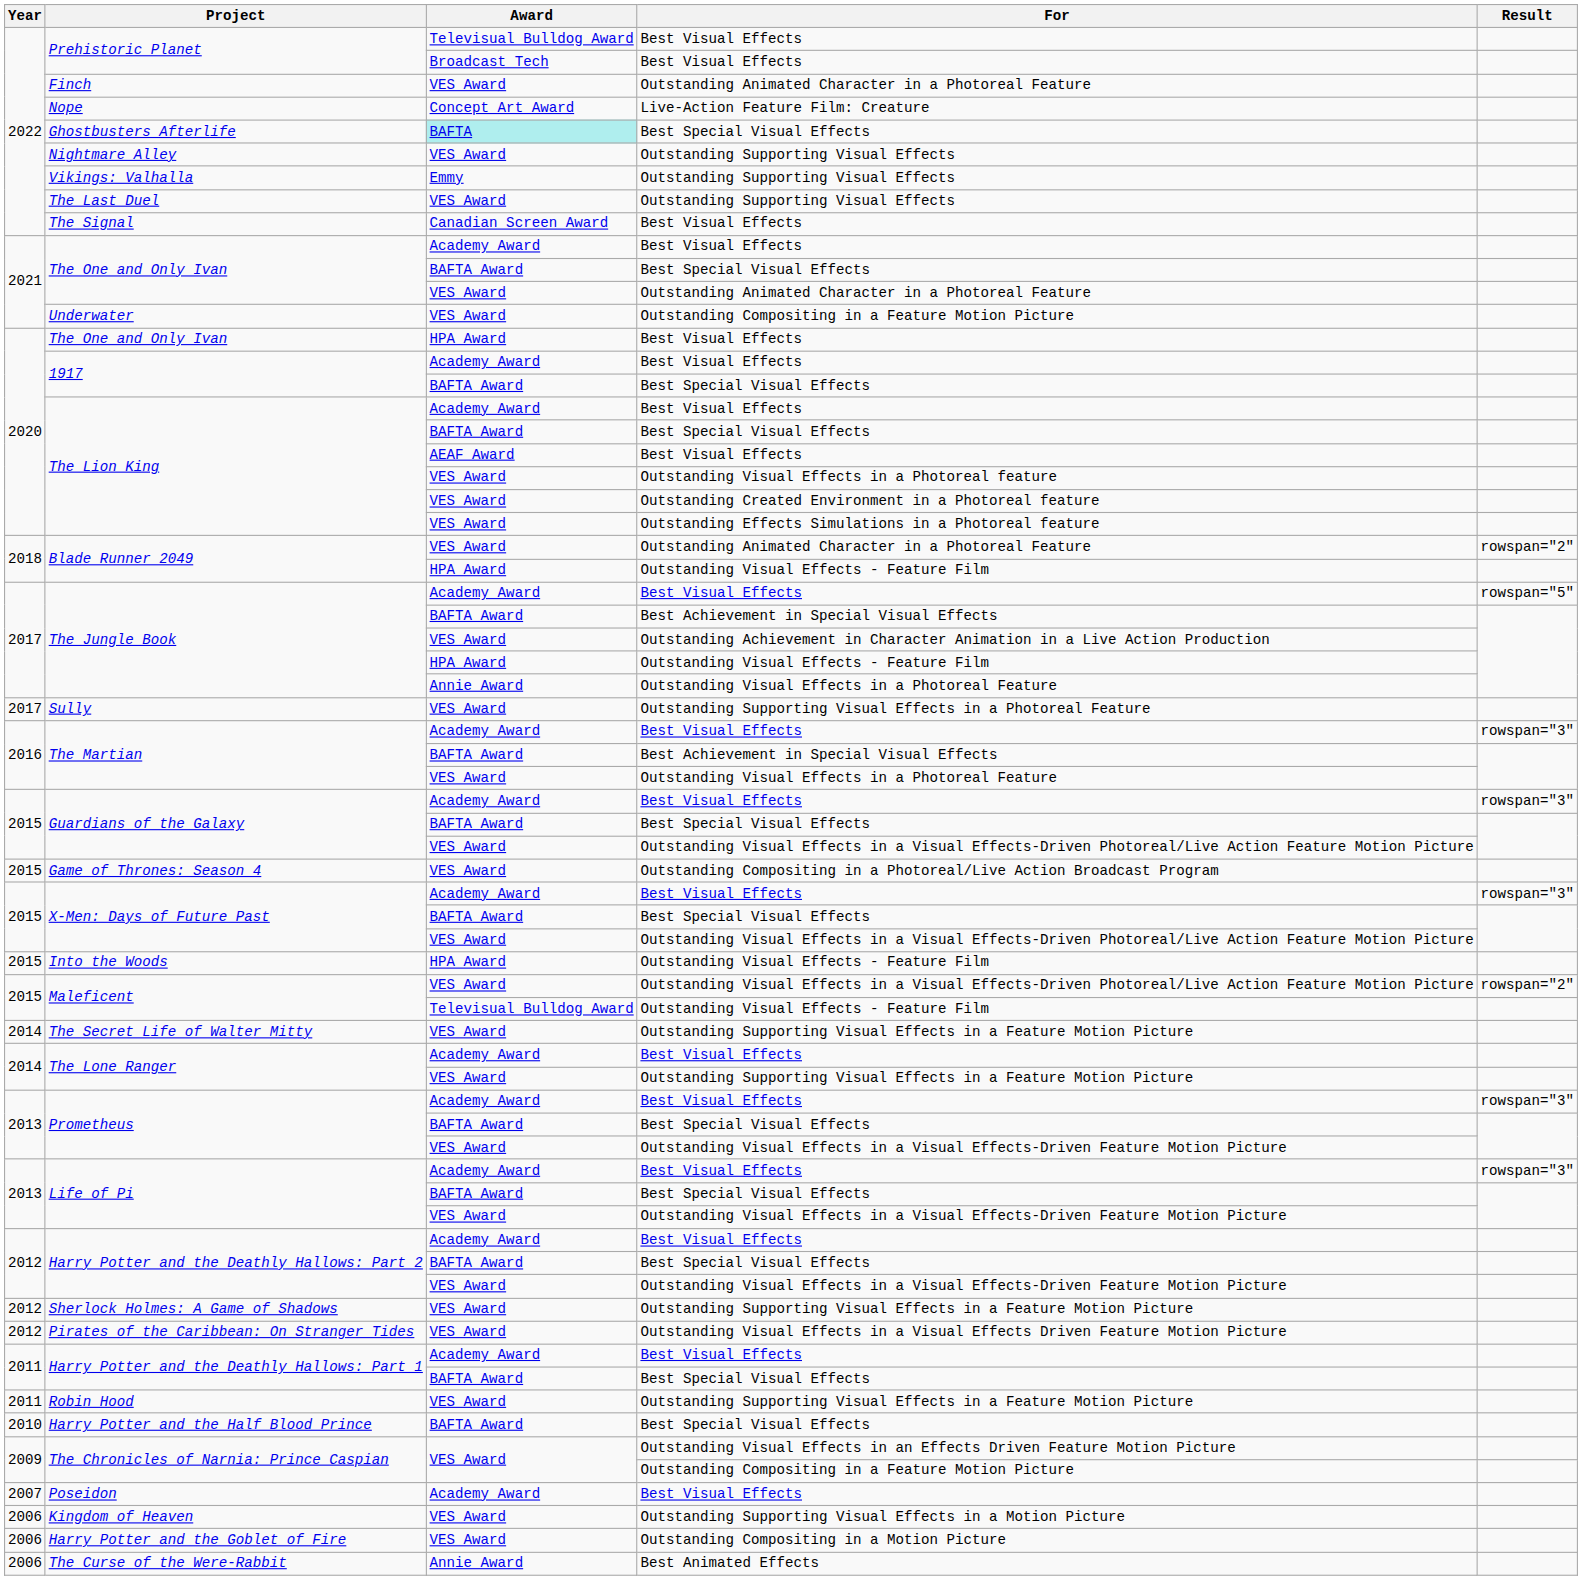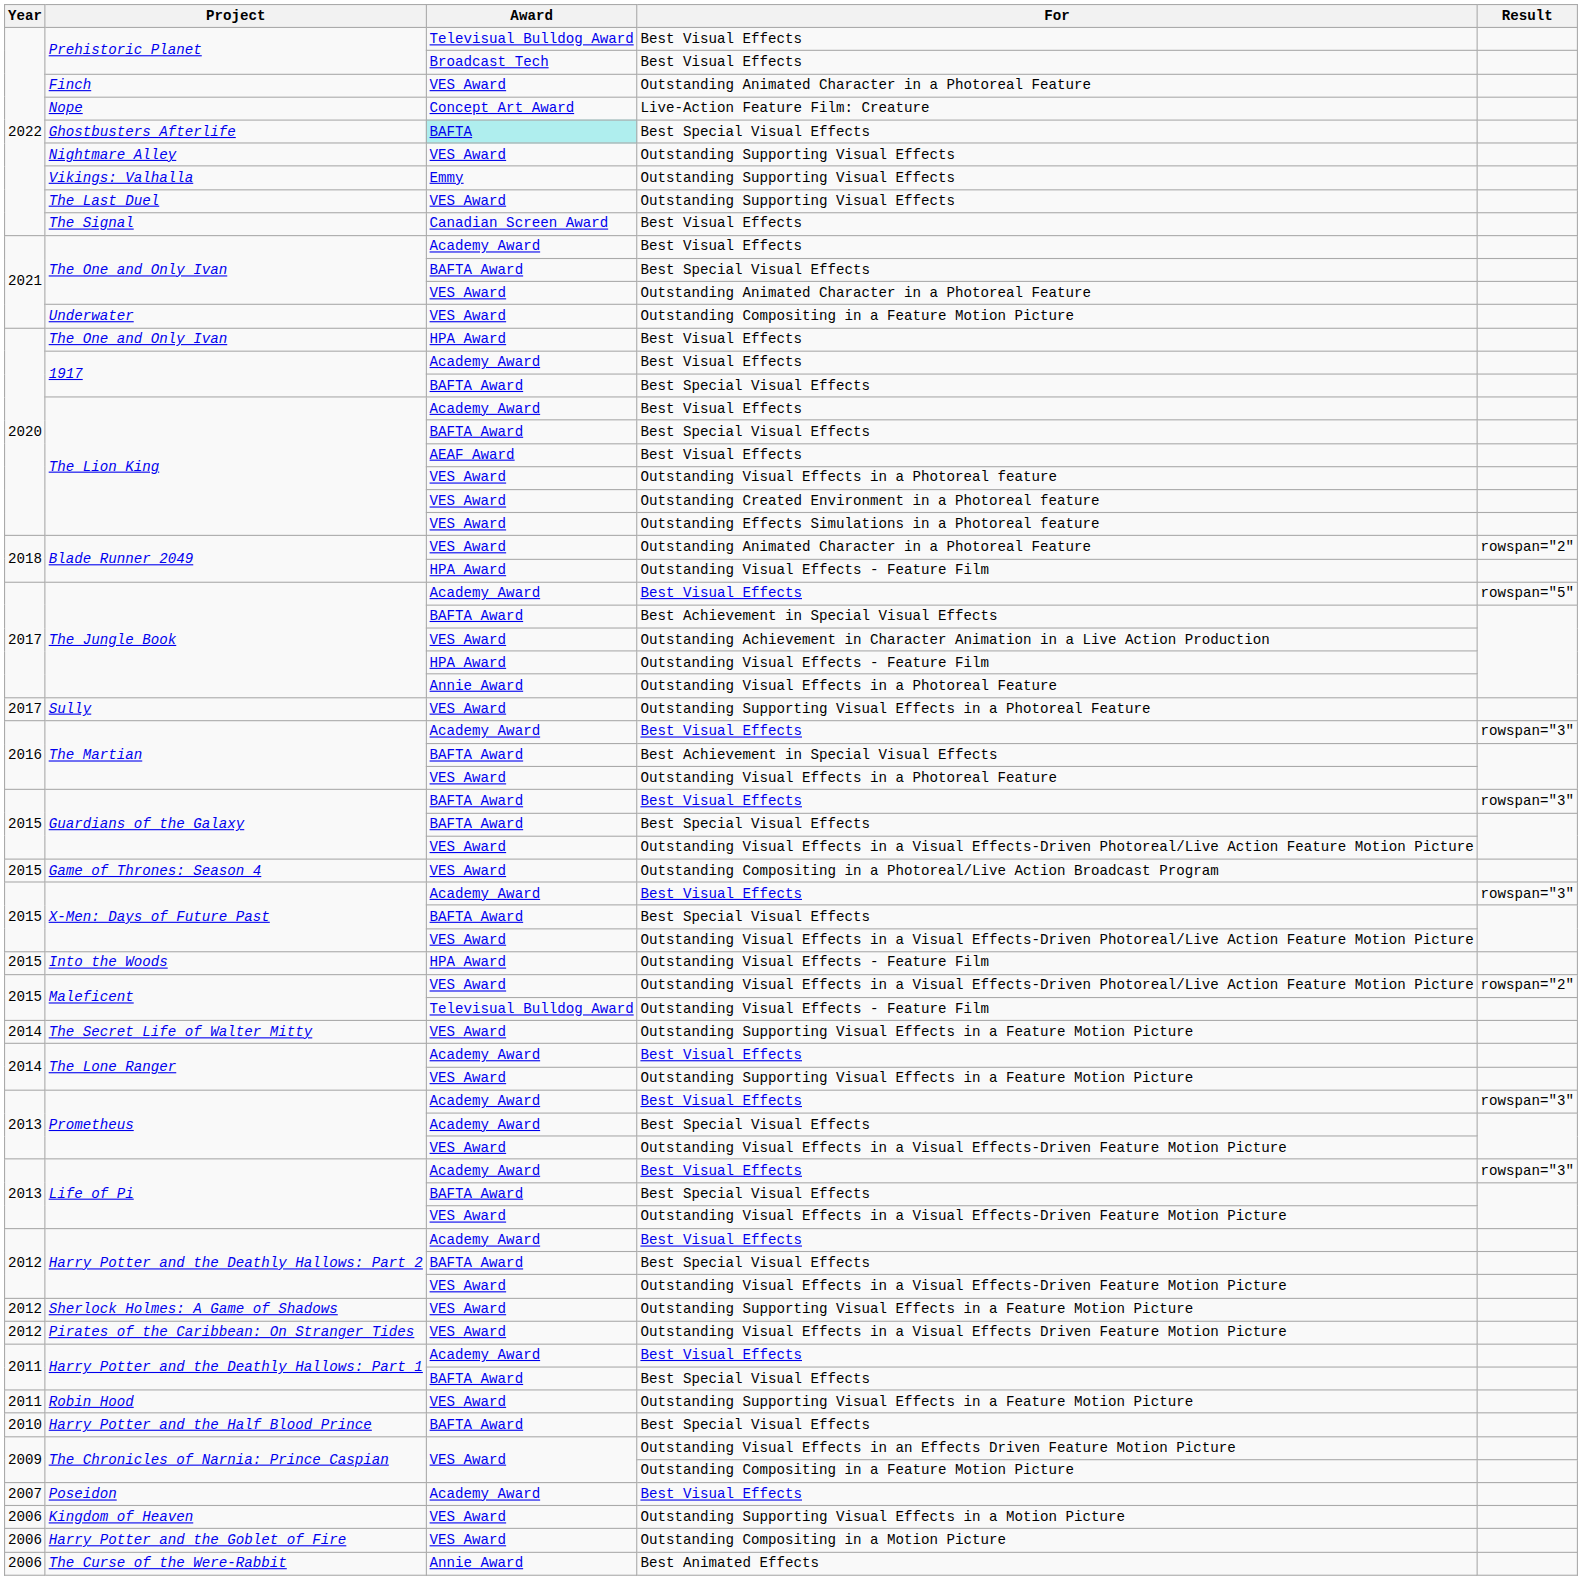(485, 801) Academy Award -> (476, 801) BAFTA Award
(476, 1125) BAFTA Award -> (485, 1125) Academy Award
